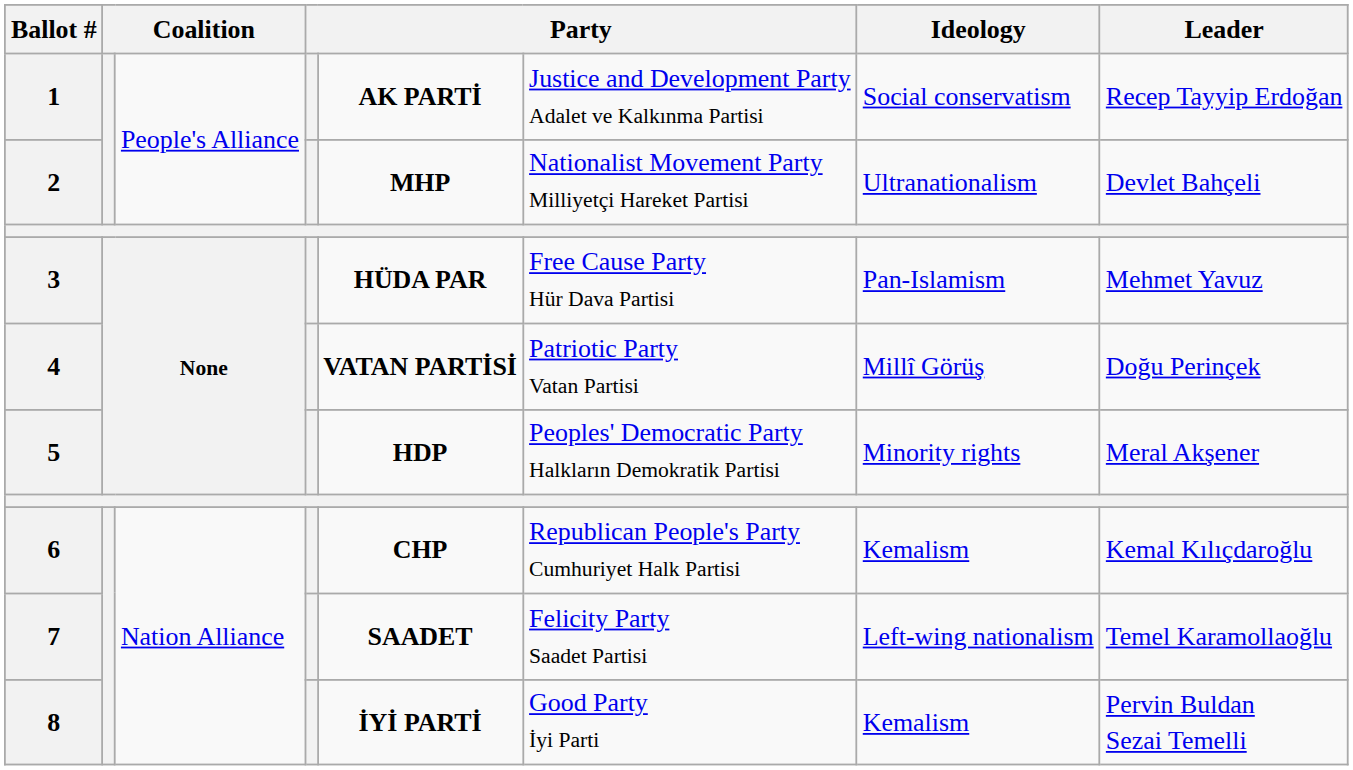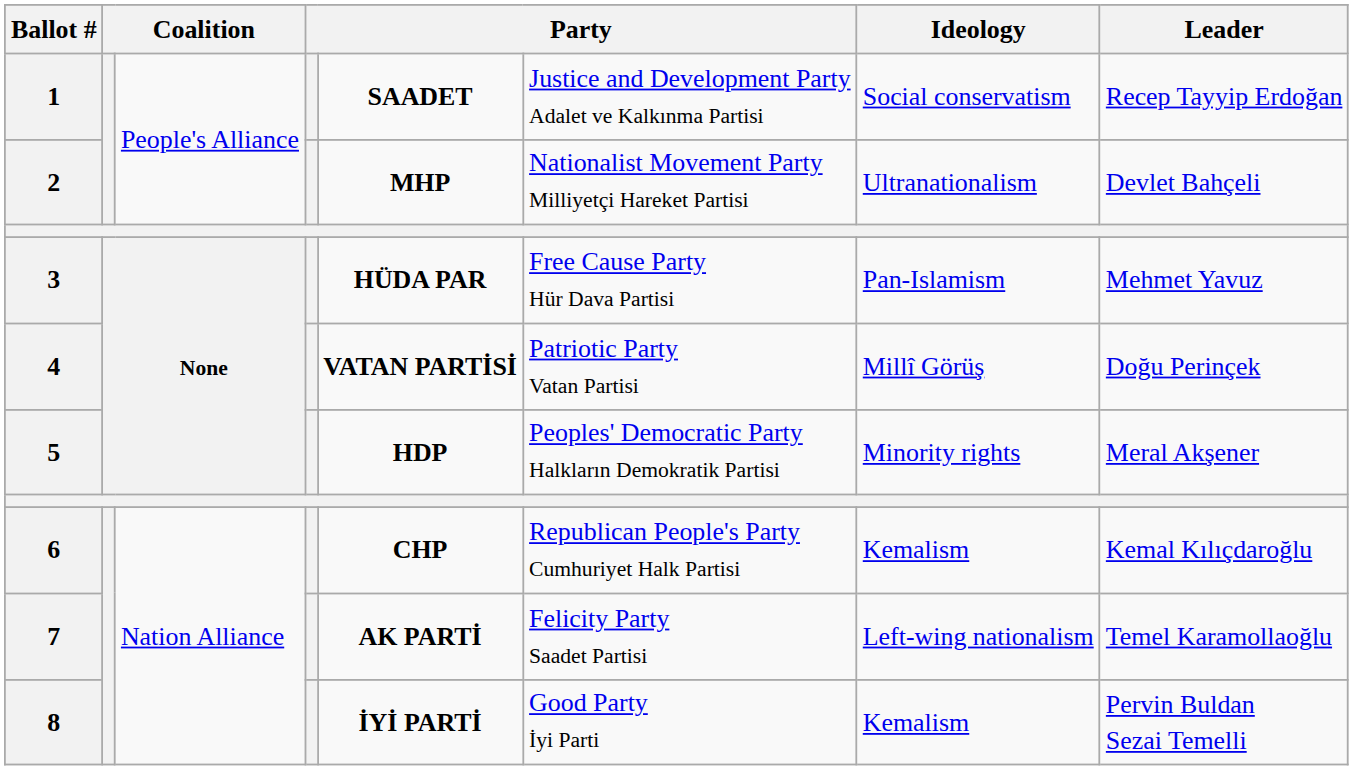(420, 96) AK PARTİ -> (420, 96) SAADET
(420, 636) SAADET -> (420, 636) AK PARTİ
